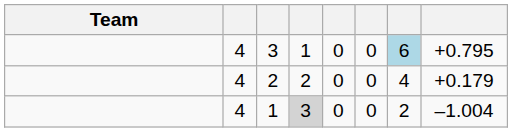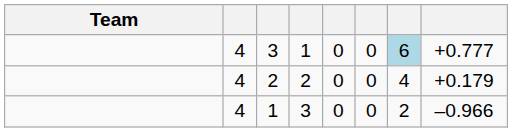(464, 50) +0.795 -> (464, 50) +0.777
(306, 111) lightgrey background -> (306, 111) no background
(464, 111) –1.004 -> (464, 111) –0.966
